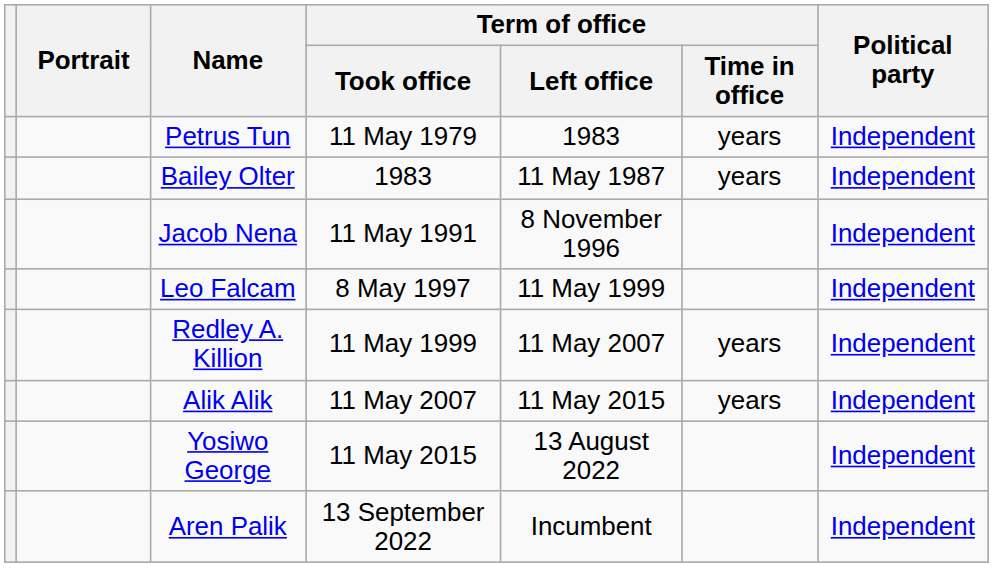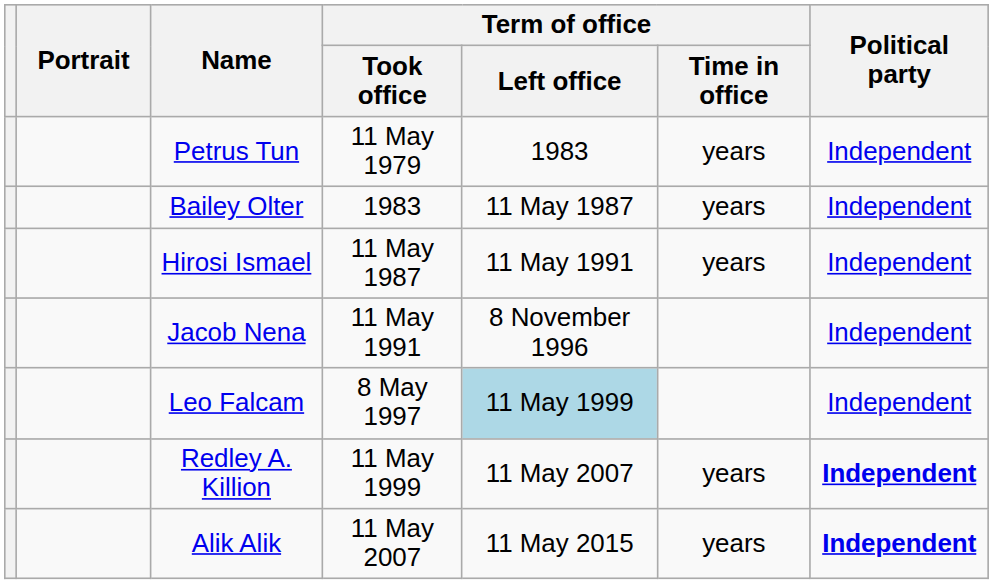+ row: (236, 262)
(591, 288) no background -> (560, 402) lightblue background
(903, 344) normal -> (899, 473) bold
(903, 400) normal -> (899, 543) bold
- row: (228, 455)
- row: (228, 526)
